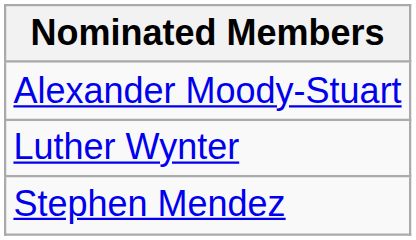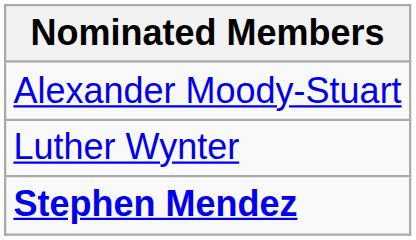(150, 204) normal -> (155, 204) bold
